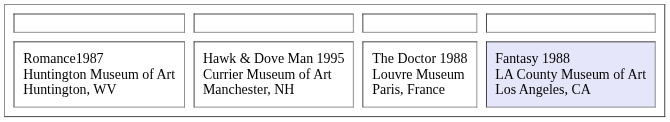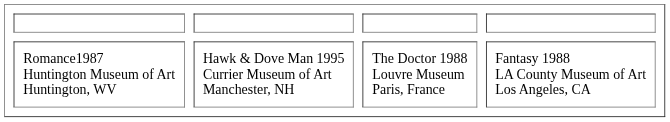(571, 74) lavender background -> (571, 74) no background
